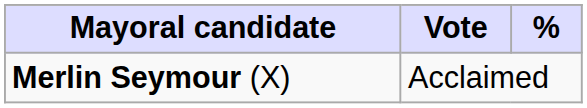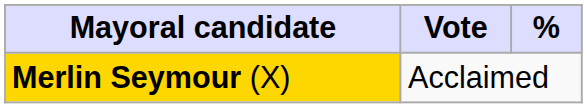(151, 77) no background -> (151, 77) gold background
